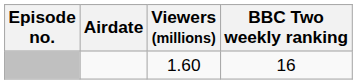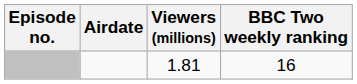(184, 65) 1.60 -> (184, 65) 1.81
